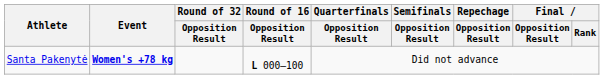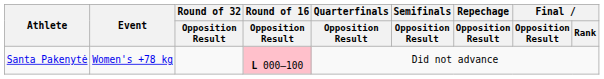(133, 60) bold -> (133, 60) normal
(277, 66) no background -> (277, 66) pink background
